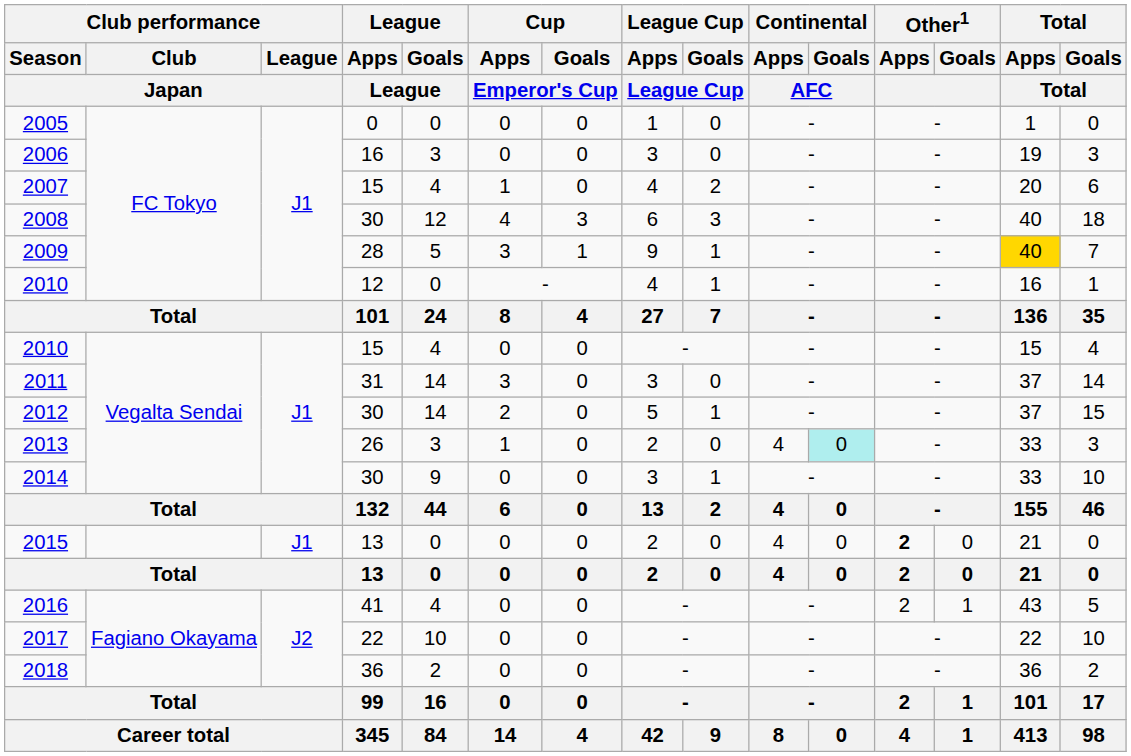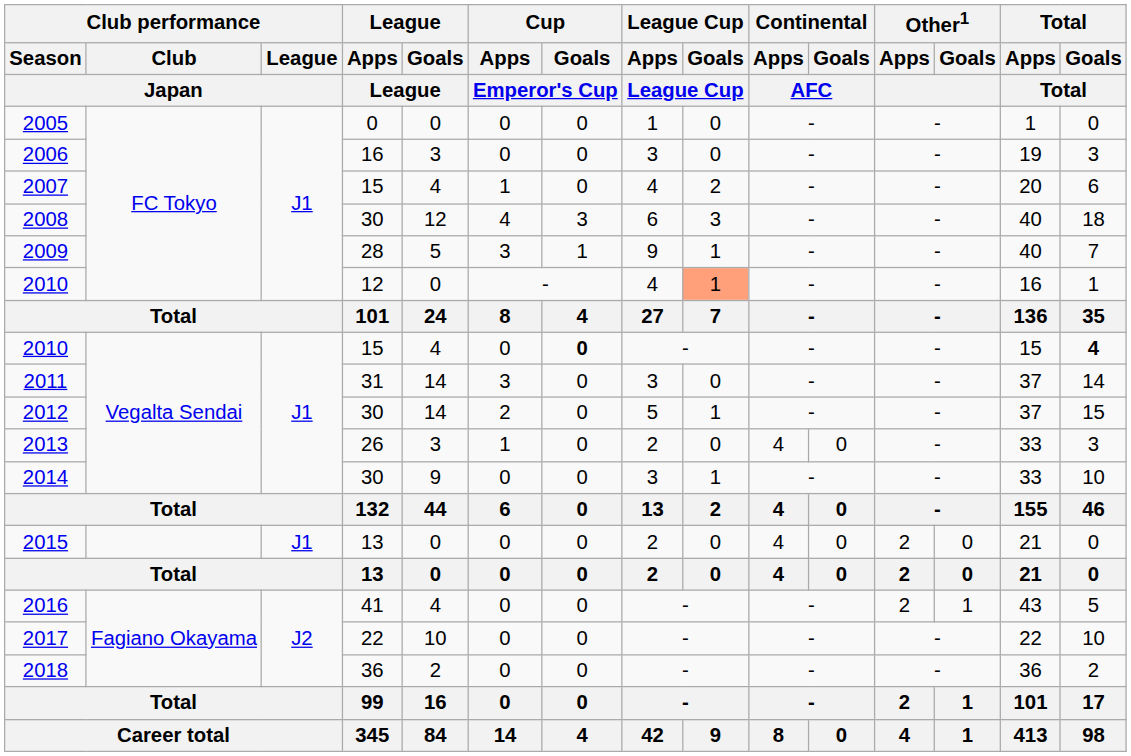(1031, 251) gold background -> (1031, 251) no background
(715, 283) no background -> (715, 283) lightsalmon background
(582, 348) normal -> (582, 348) bold
(1094, 348) normal -> (1094, 348) bold
(842, 445) paleturquoise background -> (842, 445) no background
(905, 541) bold -> (905, 541) normal
